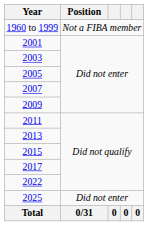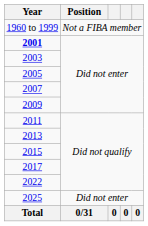(32, 43) normal -> (32, 43) bold
